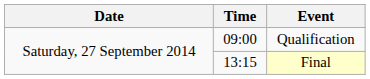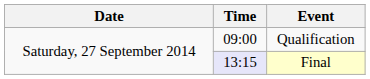(240, 62) no background -> (240, 62) lavender background
